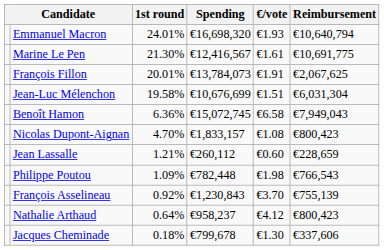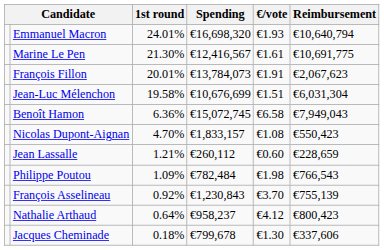(320, 74) €2,067,625 -> (320, 74) €2,067,623
(316, 135) €800,423 -> (316, 135) €550,423
(213, 175) €782,448 -> (213, 175) €782,484
